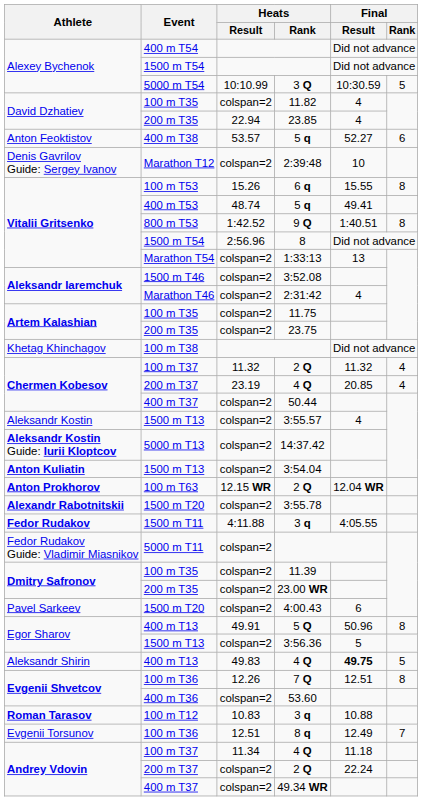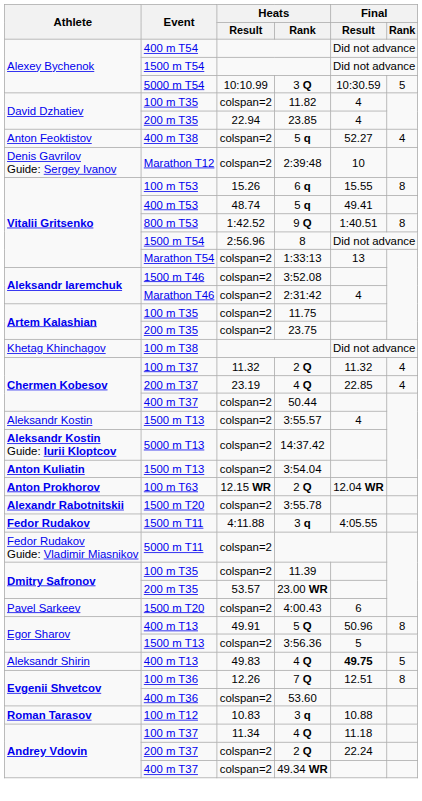(246, 139) 53.57 -> (246, 139) colspan=2
(402, 139) 6 -> (402, 139) 4
(358, 385) 20.85 -> (358, 385) 22.85
(246, 590) colspan=2 -> (246, 590) 53.57
- row: (171, 734)
